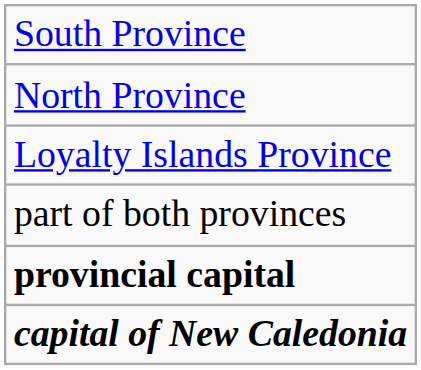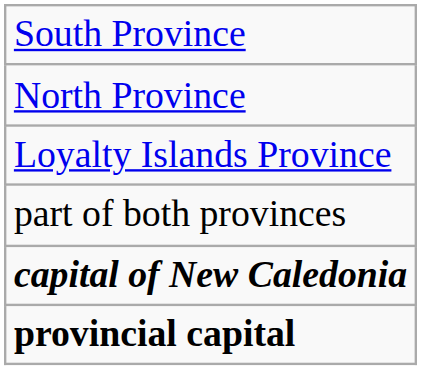(155, 273) provincial capital -> (211, 273) capital of New Caledonia
(211, 333) capital of New Caledonia -> (155, 333) provincial capital
